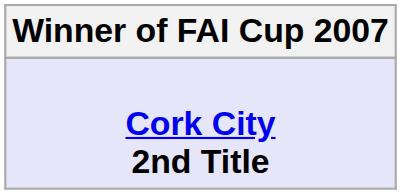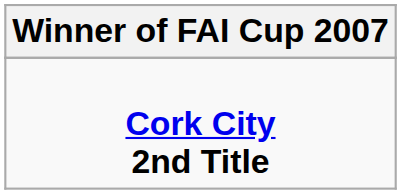(200, 141) lavender background -> (200, 141) no background
